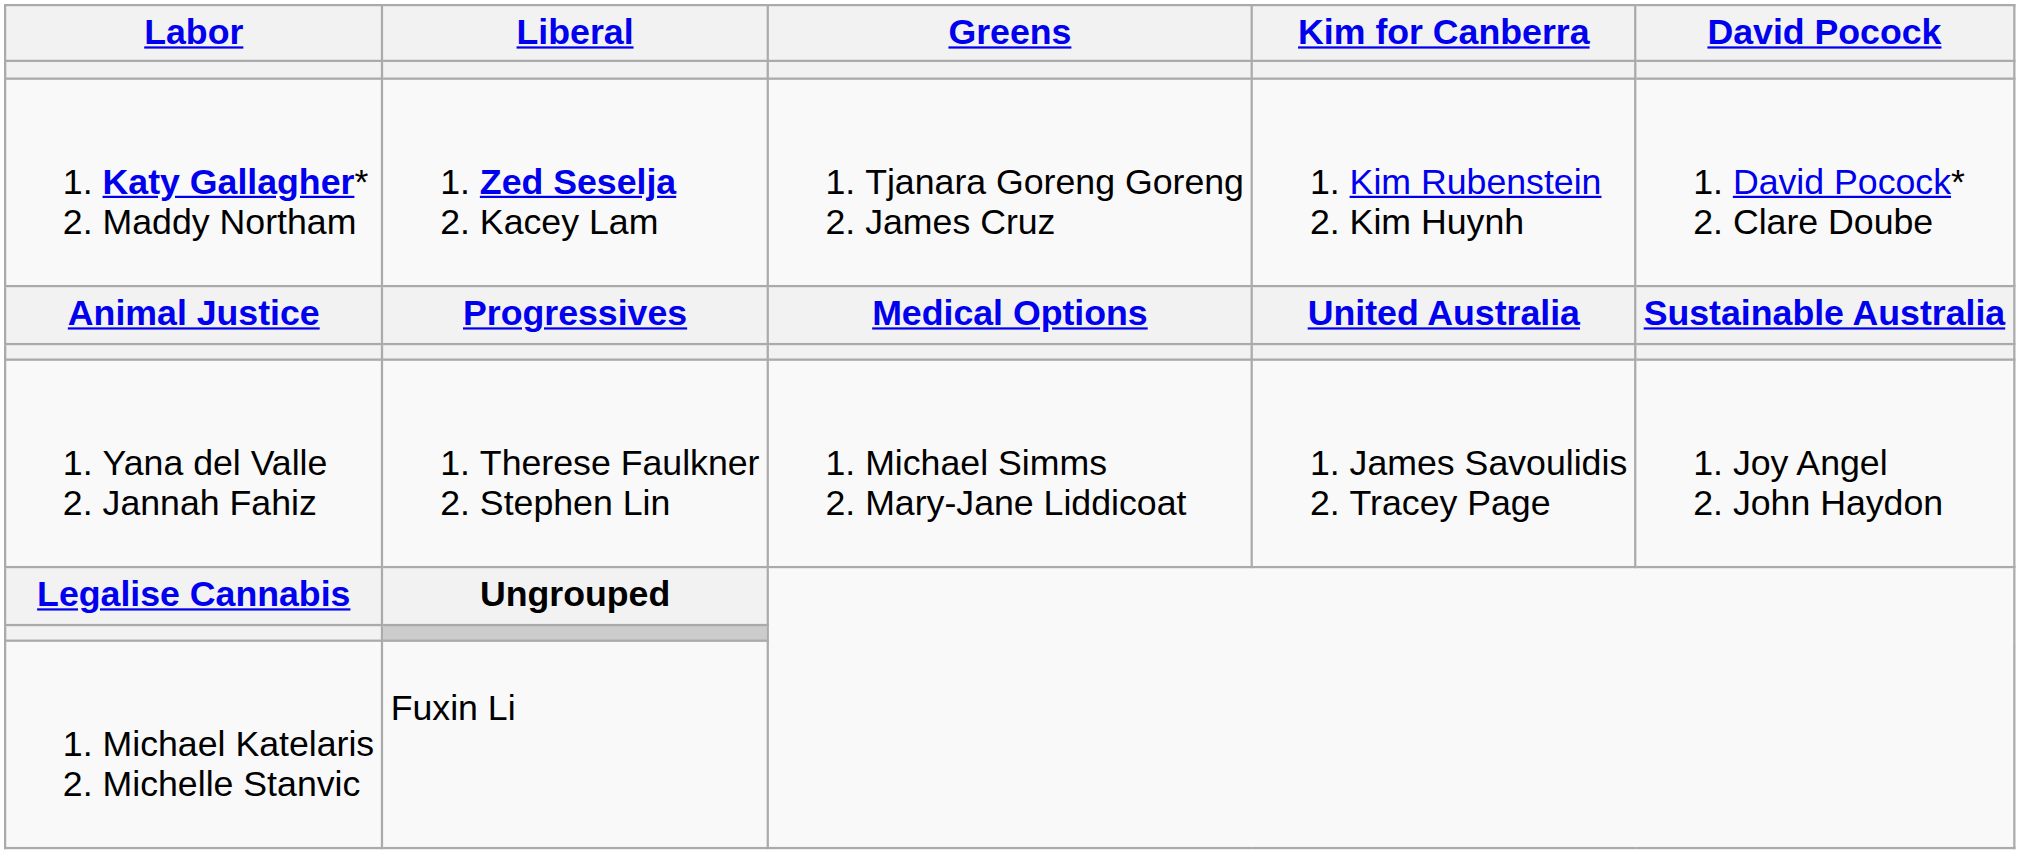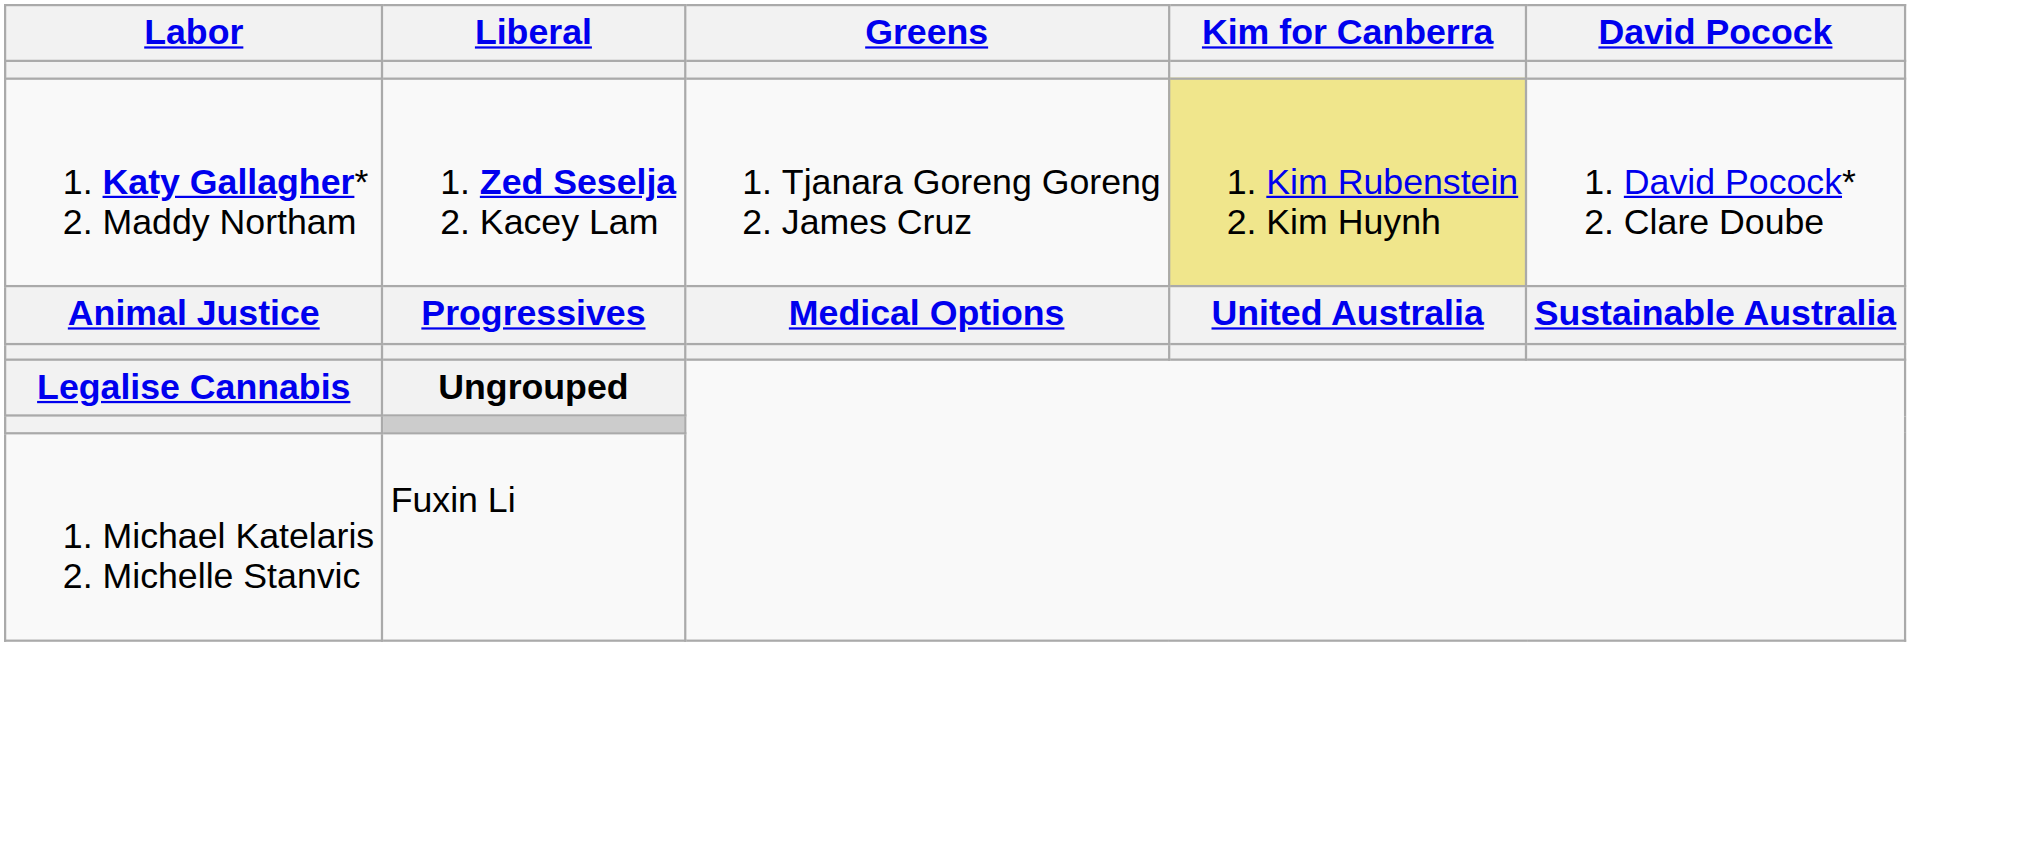(1444, 202) no background -> (1348, 202) khaki background
- row: (194, 484)
